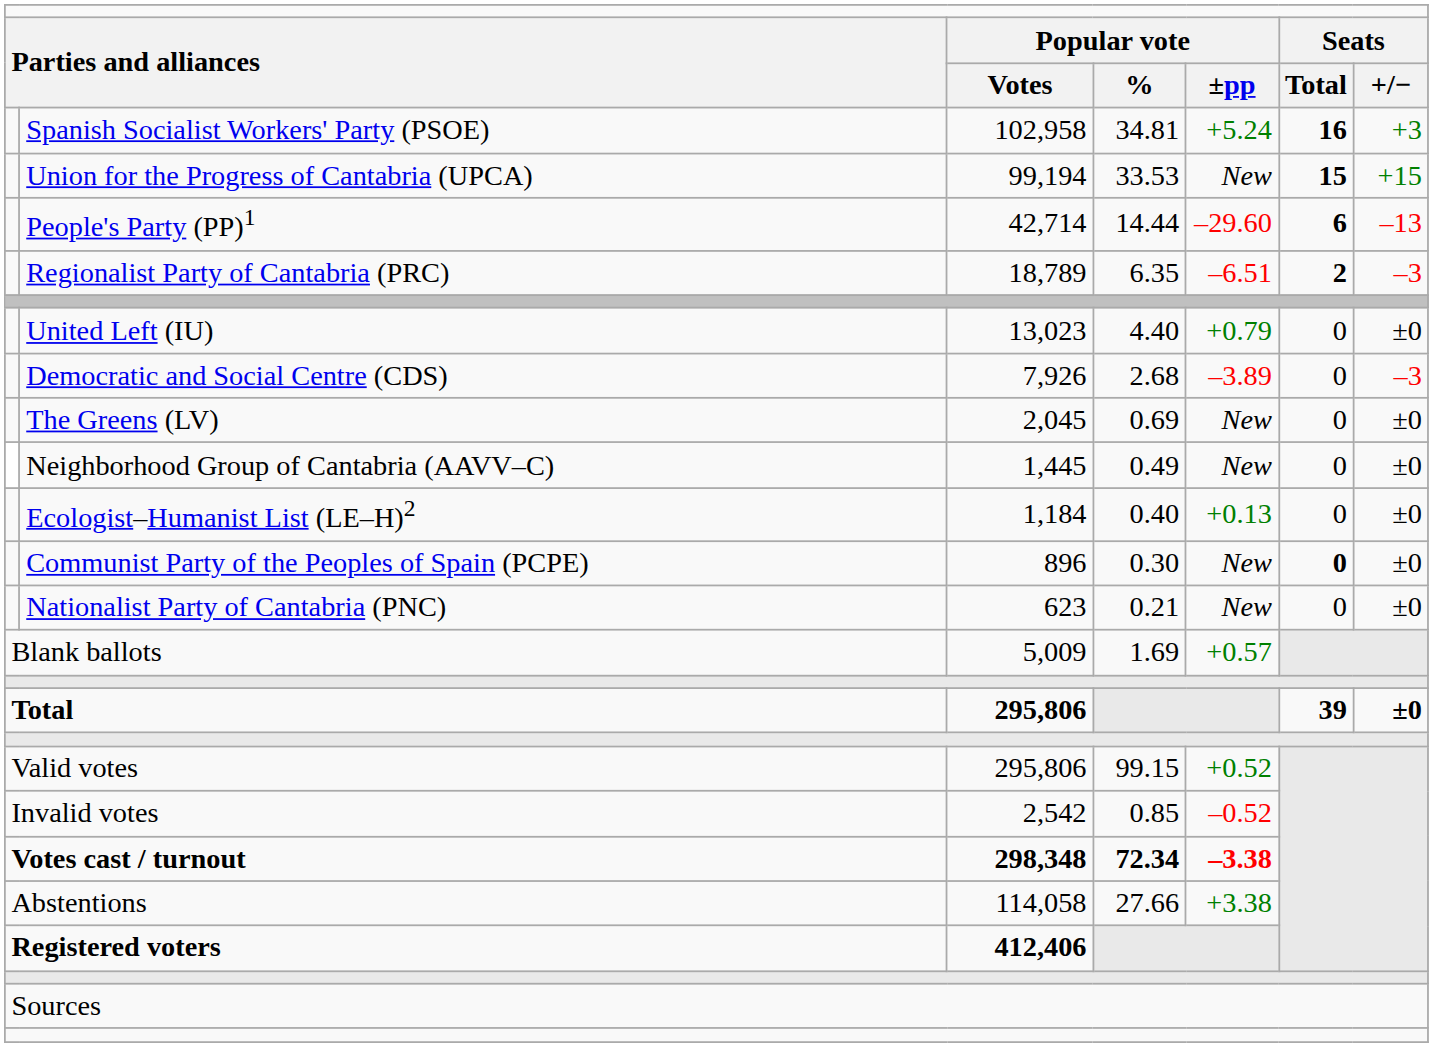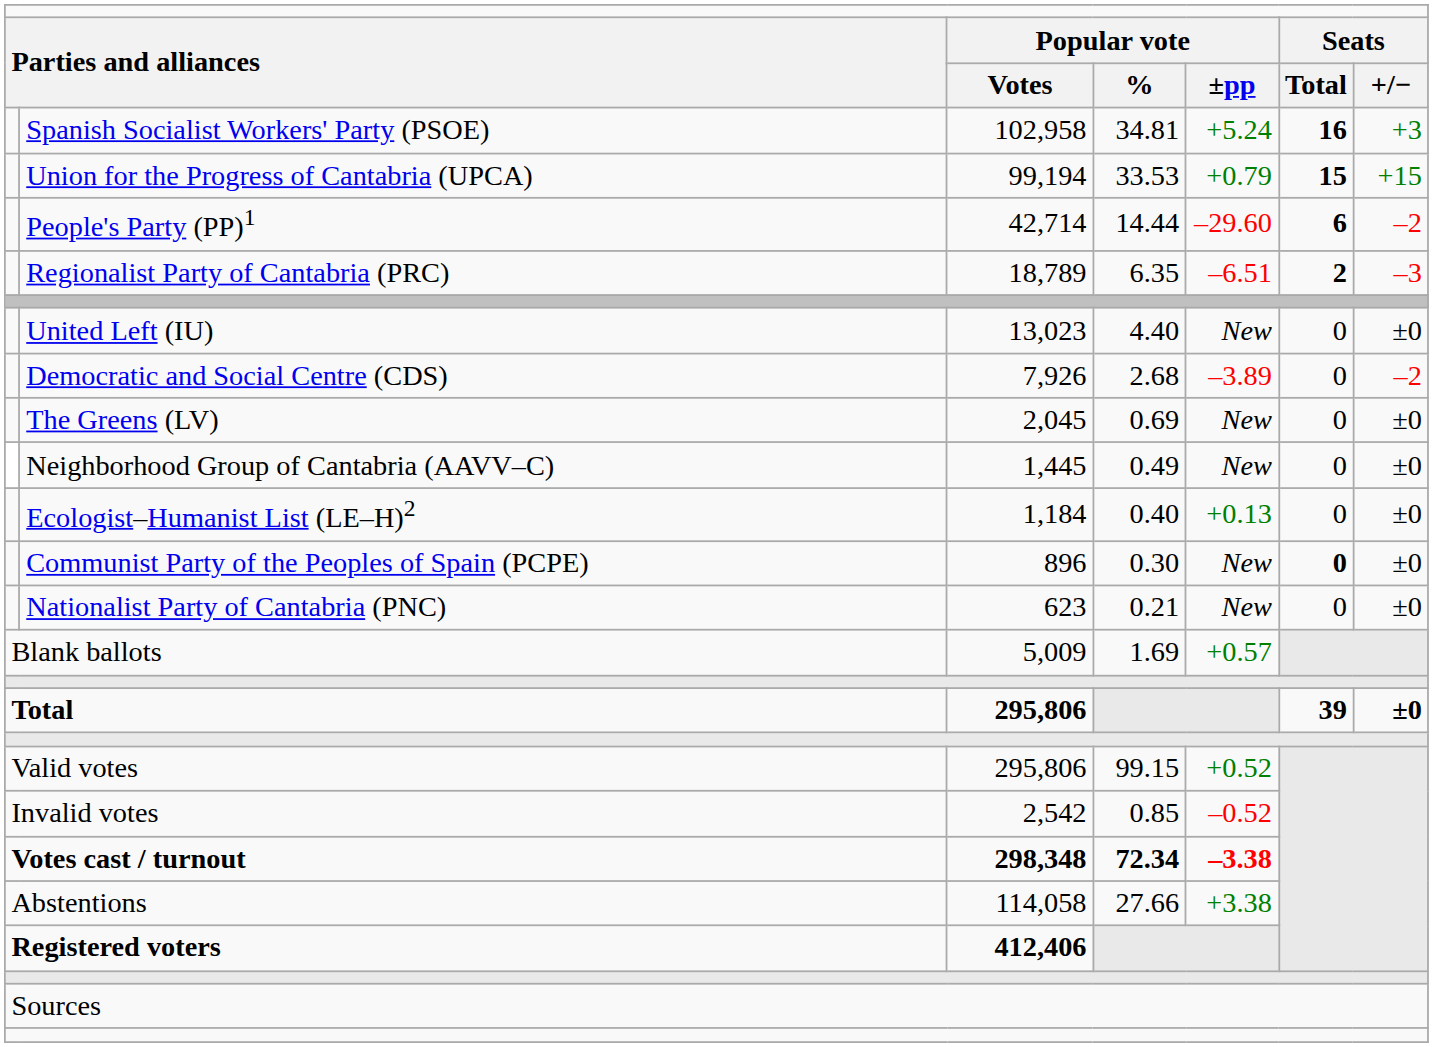(1247, 174) New -> (1239, 174) +0.79
(1401, 223) –13 -> (1408, 223) –2
(1239, 330) +0.79 -> (1247, 330) New
(1408, 375) –3 -> (1408, 375) –2
